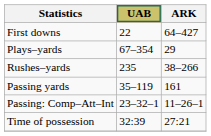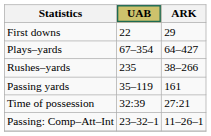(181, 31) 64–427 -> (170, 31) 29
(170, 49) 29 -> (181, 49) 64–427
rows swapped: (60, 103) <-> (51, 121)
